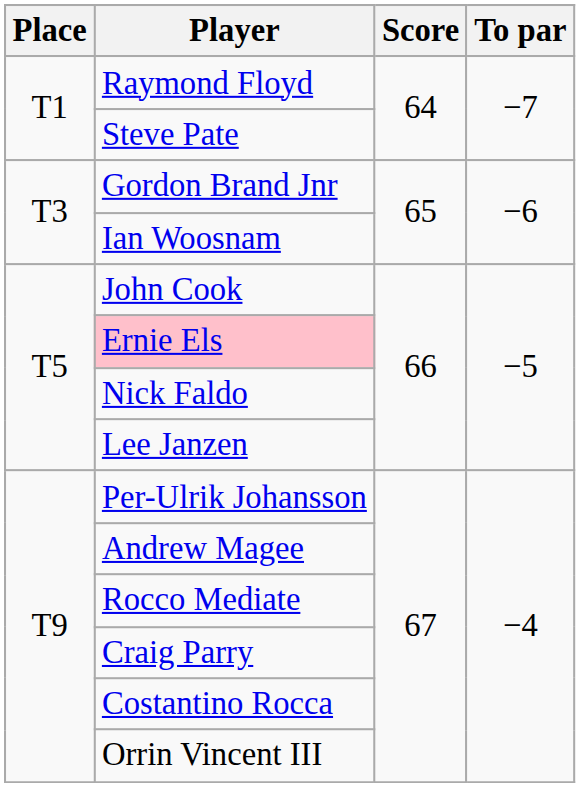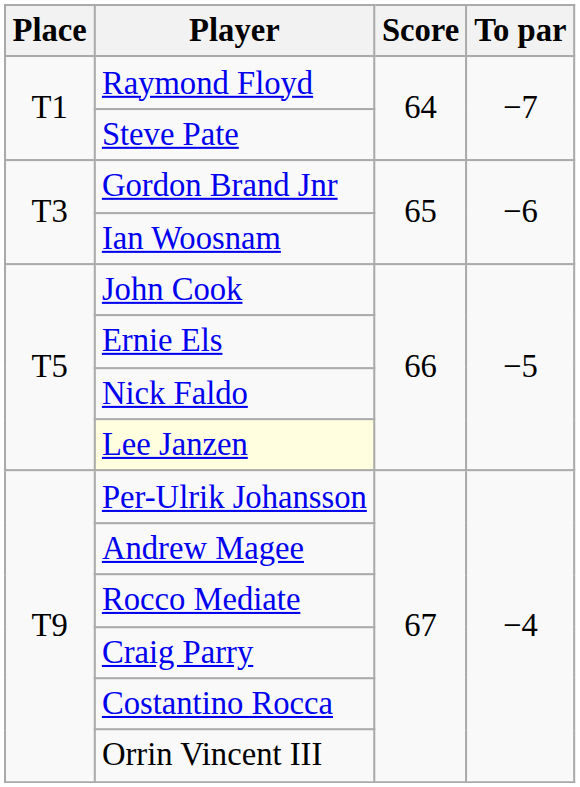(162, 340) pink background -> (162, 340) no background
(175, 444) no background -> (175, 444) lightyellow background
